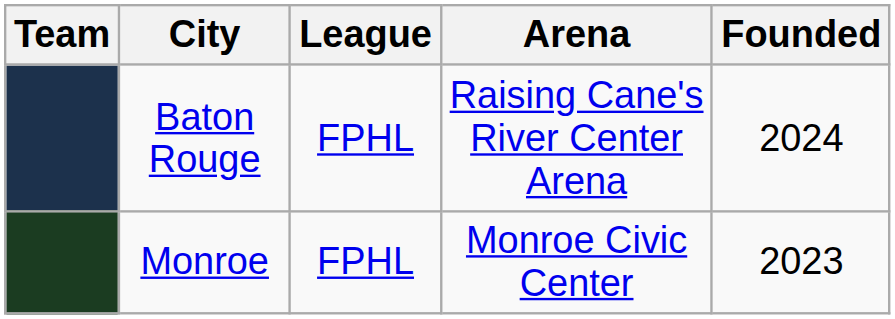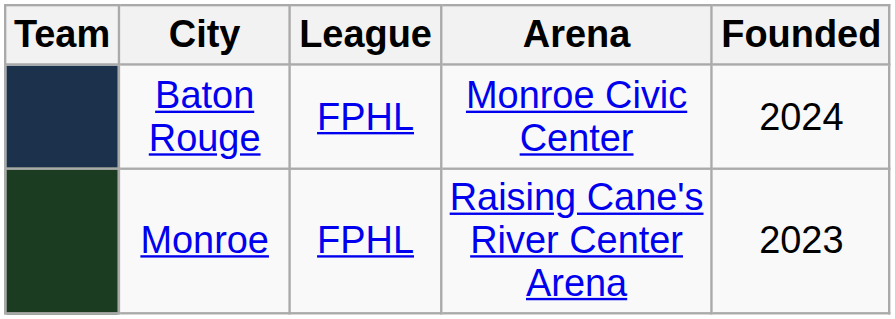(577, 137) Raising Cane's River Center Arena -> (577, 116) Monroe Civic Center
(577, 261) Monroe Civic Center -> (577, 240) Raising Cane's River Center Arena
